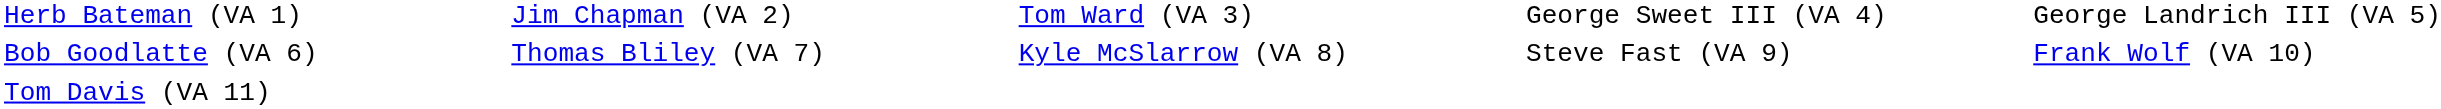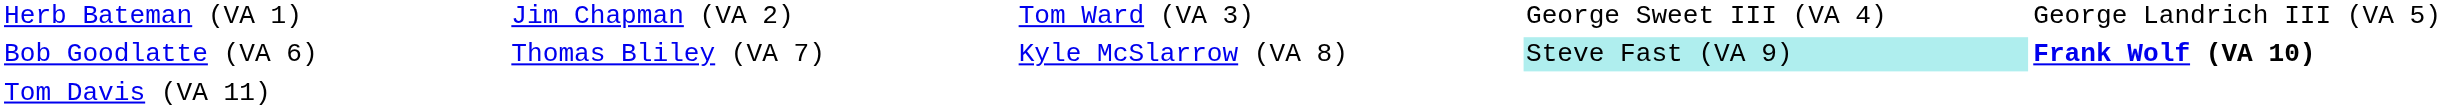(1659, 54) no background -> (1659, 54) paleturquoise background
(2174, 54) normal -> (2174, 54) bold
